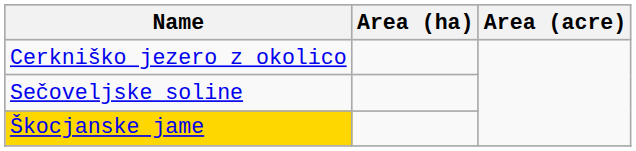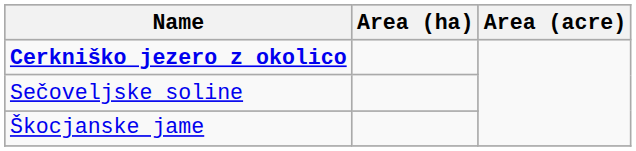(178, 58) normal -> (178, 58) bold
(107, 128) gold background -> (107, 128) no background
